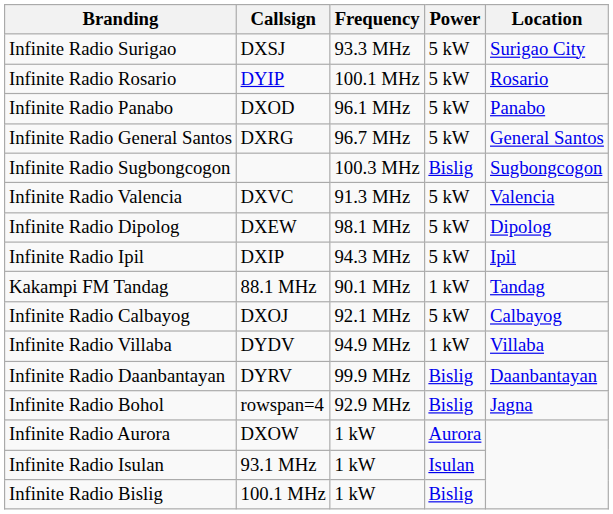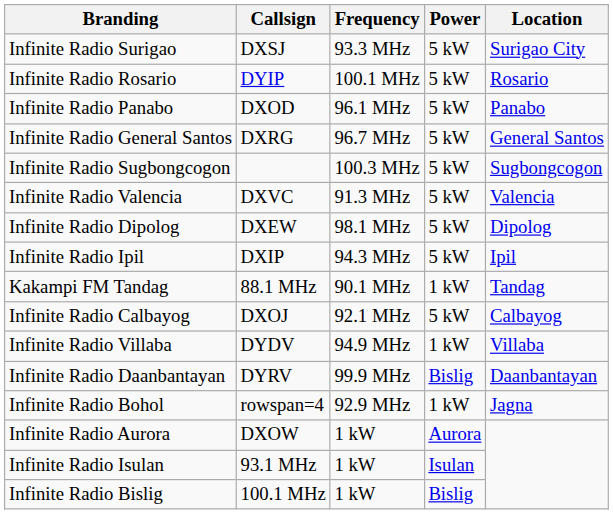(451, 167) Bislig -> (449, 167) 5 kW
(451, 405) Bislig -> (449, 405) 1 kW
